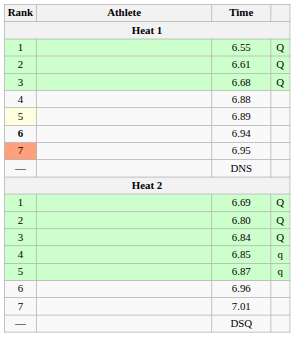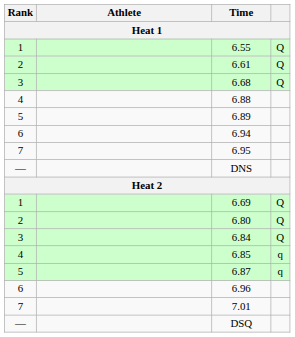(20, 116) lightyellow background -> (20, 116) no background
(20, 133) bold -> (20, 133) normal
(20, 151) lightsalmon background -> (20, 151) no background
